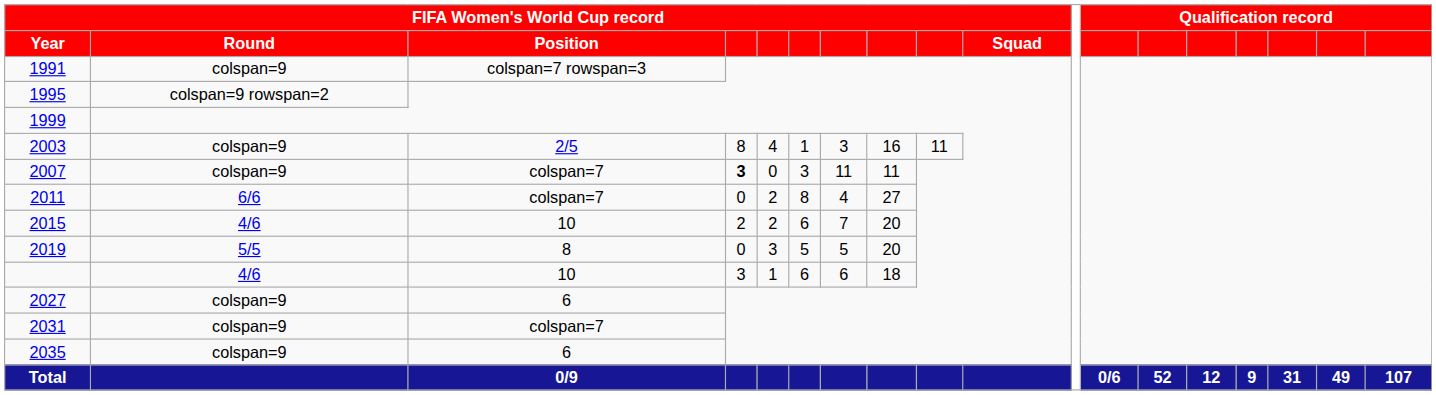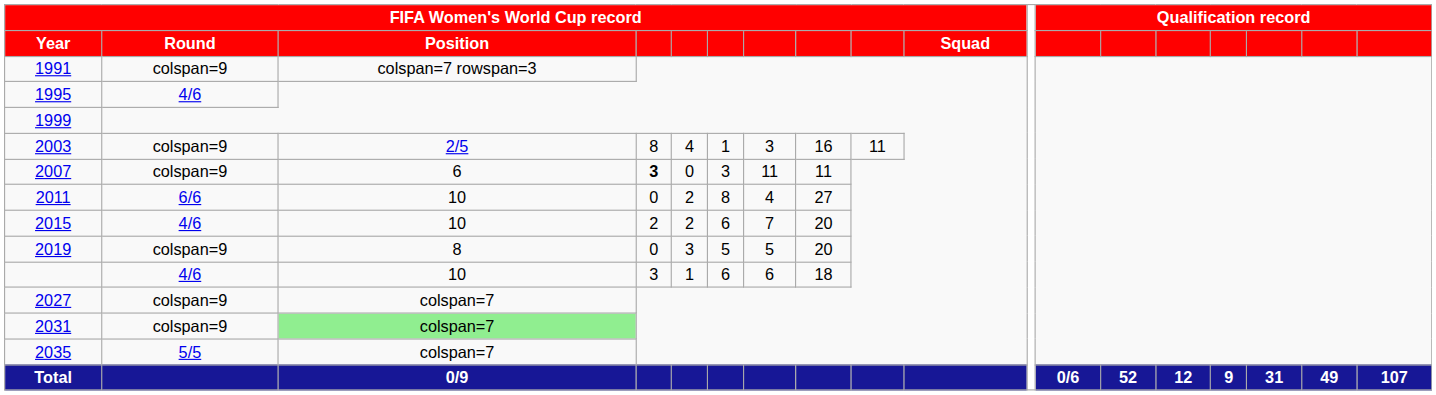(249, 95) colspan=9 rowspan=2 -> (190, 95) 4/6
(567, 172) colspan=7 -> (457, 172) 6
(567, 198) colspan=7 -> (457, 198) 10
(249, 249) 5/5 -> (190, 249) colspan=9
(567, 301) 6 -> (457, 301) colspan=7
(567, 326) no background -> (457, 326) lightgreen background
(249, 352) colspan=9 -> (190, 352) 5/5
(567, 352) 6 -> (457, 352) colspan=7
